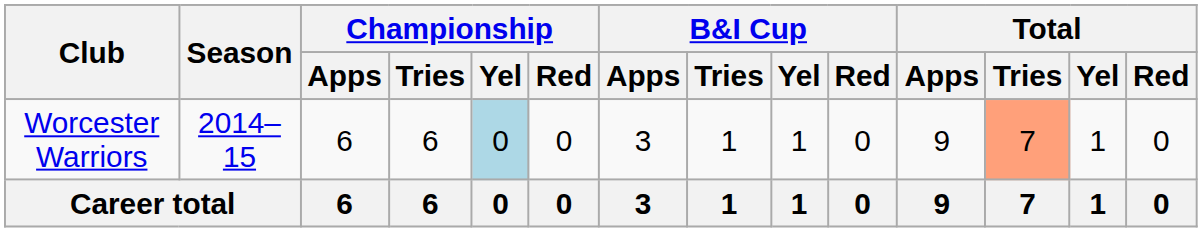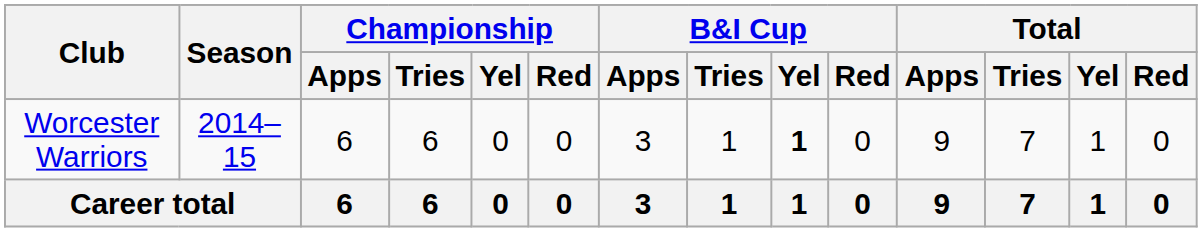(500, 140) lightblue background -> (500, 140) no background
(799, 140) normal -> (799, 140) bold
(1028, 140) lightsalmon background -> (1028, 140) no background
